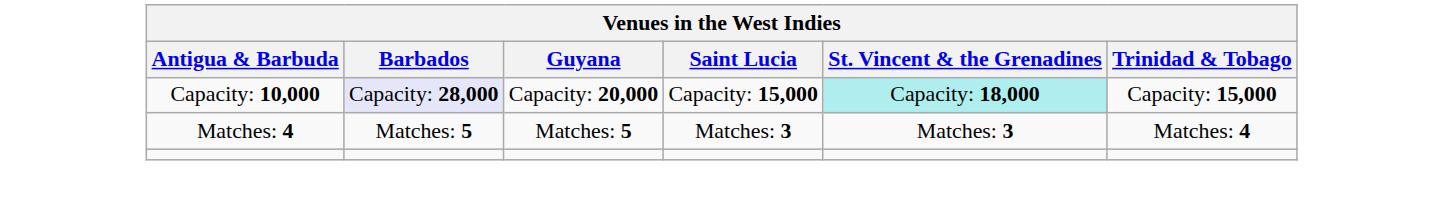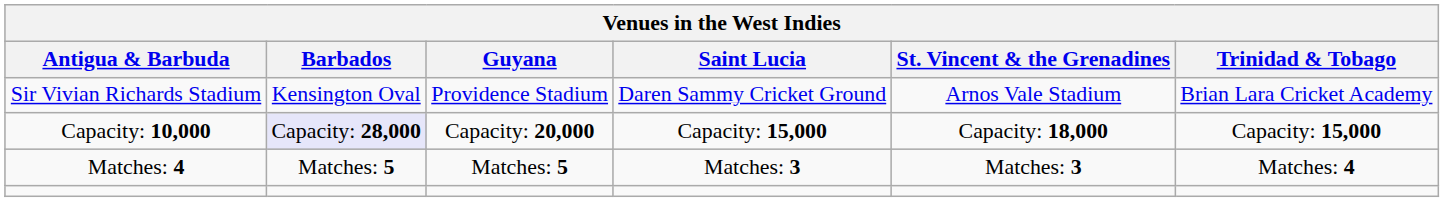+ row: (136, 94)
(965, 94) paleturquoise background -> (1033, 130) no background
